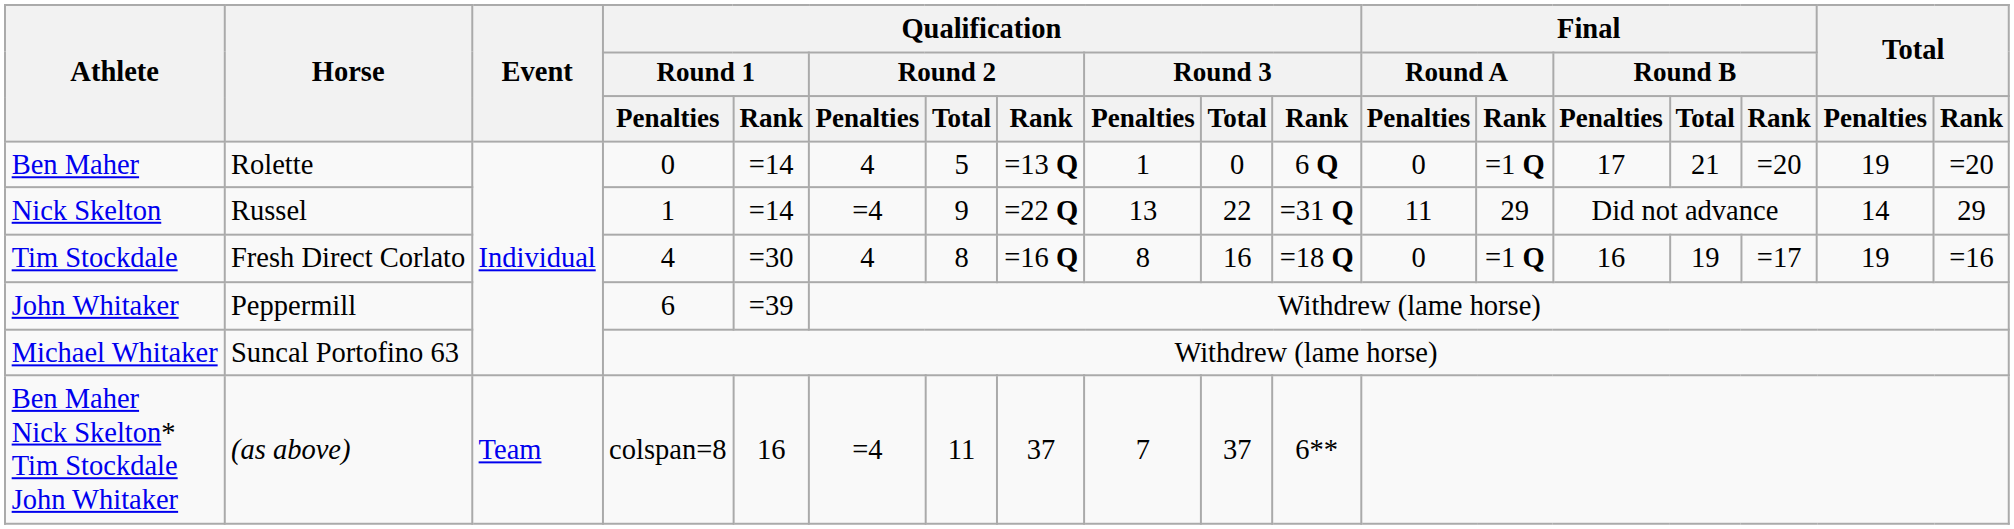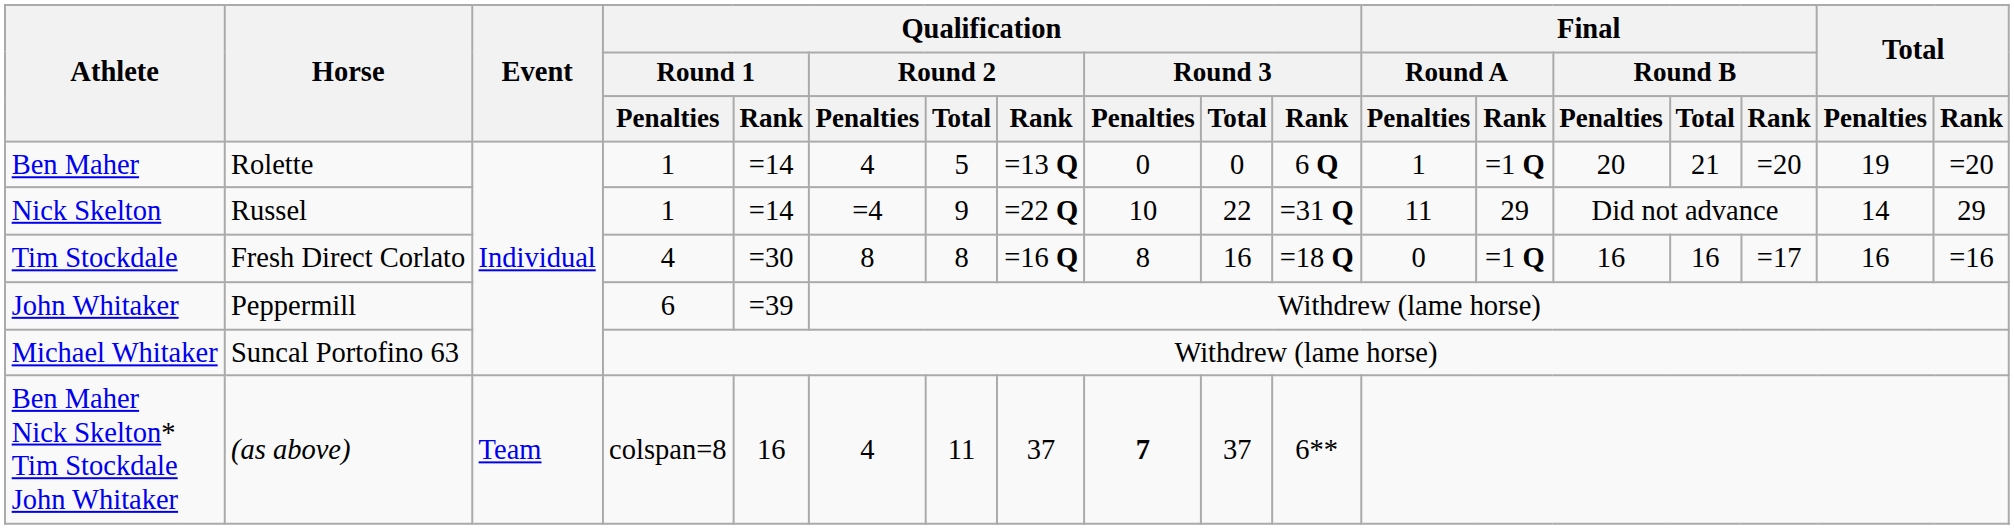(668, 164) 0 -> (668, 164) 1
(1143, 164) 1 -> (1143, 164) 0
(1419, 164) 0 -> (1419, 164) 1
(1611, 164) 17 -> (1611, 164) 20
(1143, 211) 13 -> (1143, 211) 10
(867, 258) 4 -> (867, 258) 8
(1705, 258) 19 -> (1705, 258) 16
(1875, 258) 19 -> (1875, 258) 16
(867, 450) =4 -> (867, 450) 4
(1143, 450) normal -> (1143, 450) bold
